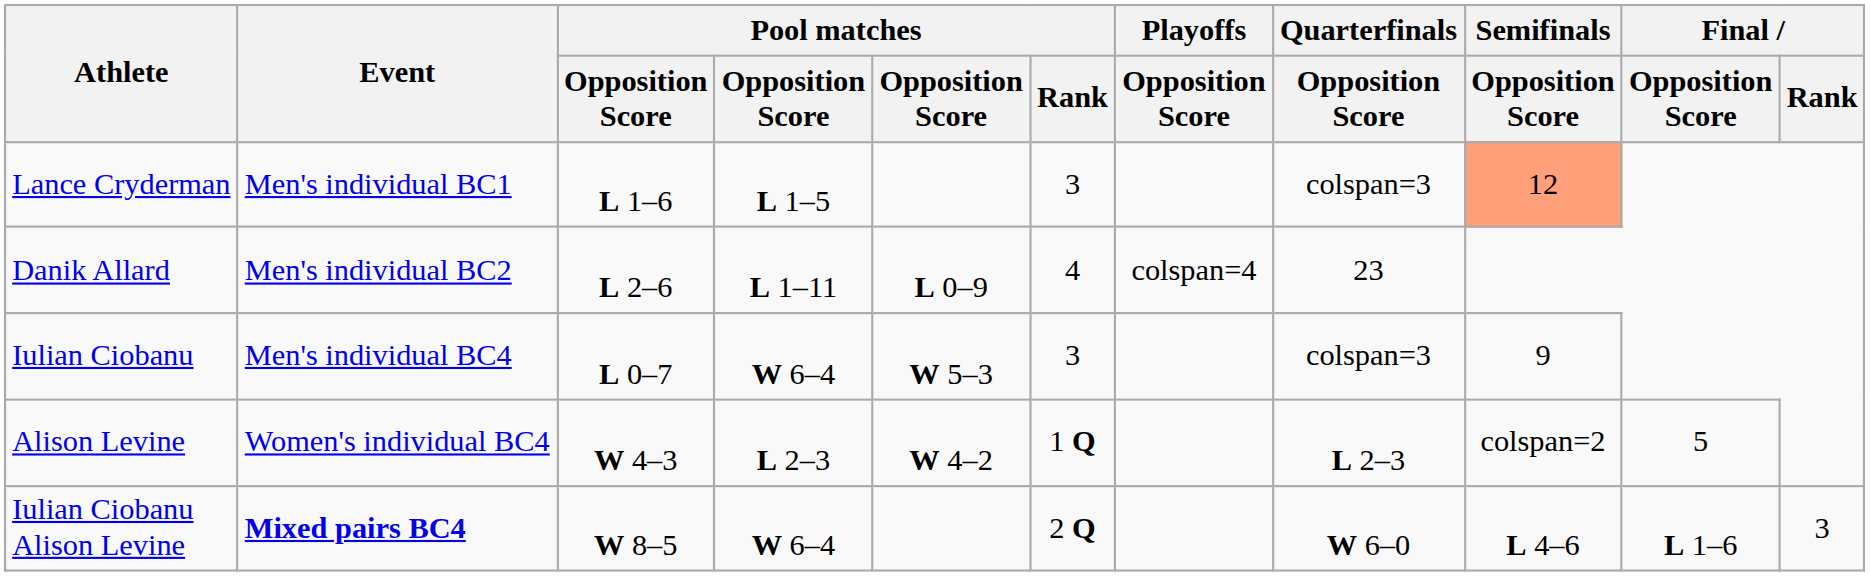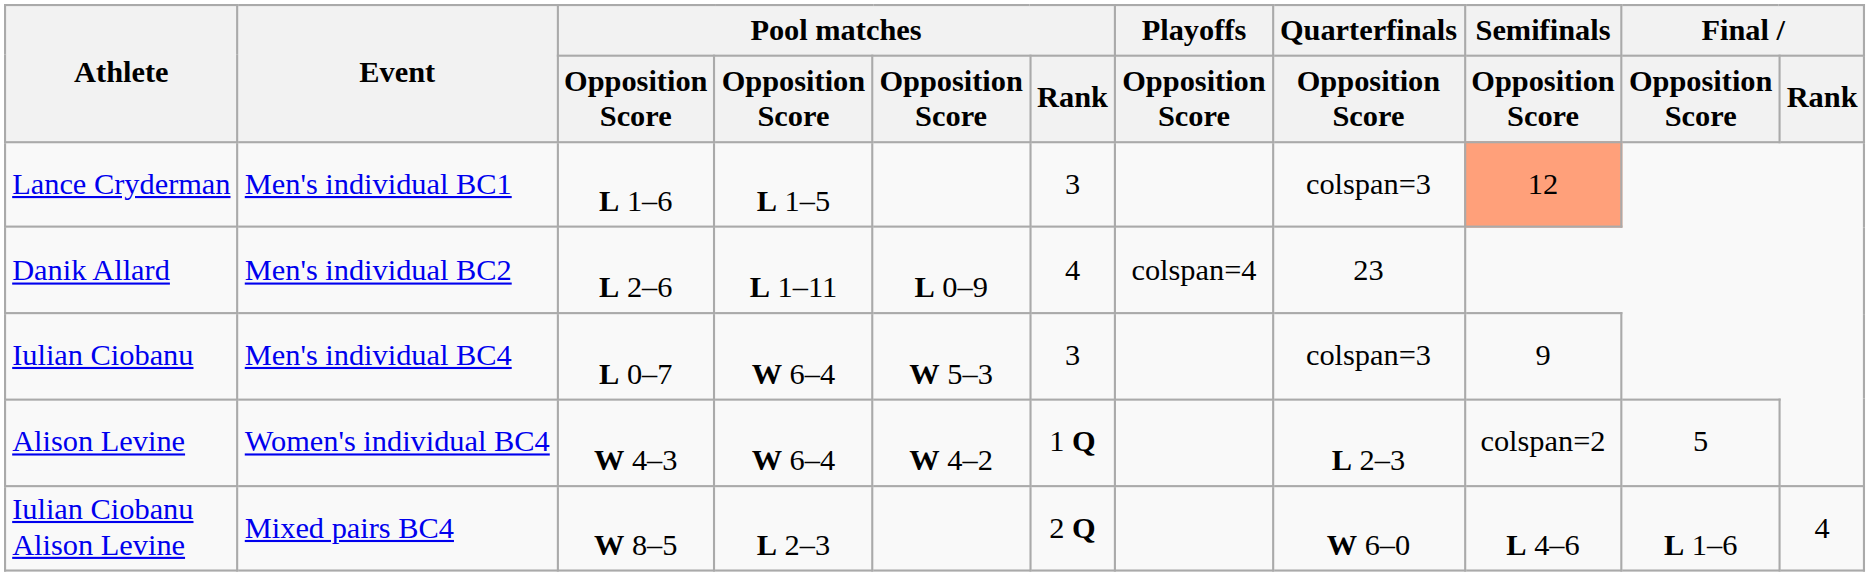(793, 459) L 2–3 -> (793, 459) W 6–4
(355, 527) bold -> (349, 527) normal
(793, 545) W 6–4 -> (793, 545) L 2–3
(1822, 527) 3 -> (1822, 527) 4
